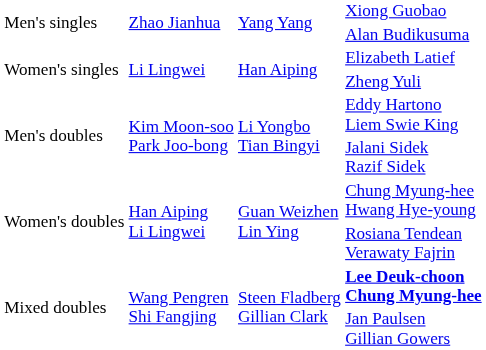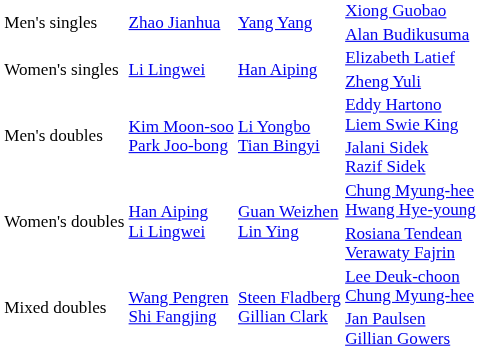(413, 285) bold -> (410, 285) normal
